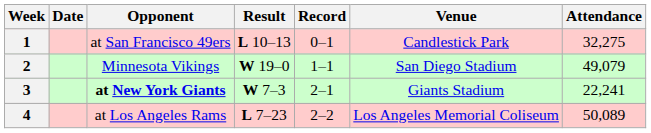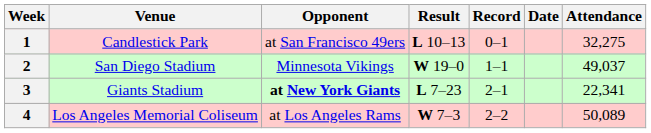columns swapped: (68, 16) <-> (456, 16)
(604, 66) 49,079 -> (604, 66) 49,037
(264, 90) W 7–3 -> (439, 90) L 7–23
(604, 90) 22,241 -> (604, 90) 22,341
(264, 115) L 7–23 -> (439, 115) W 7–3
